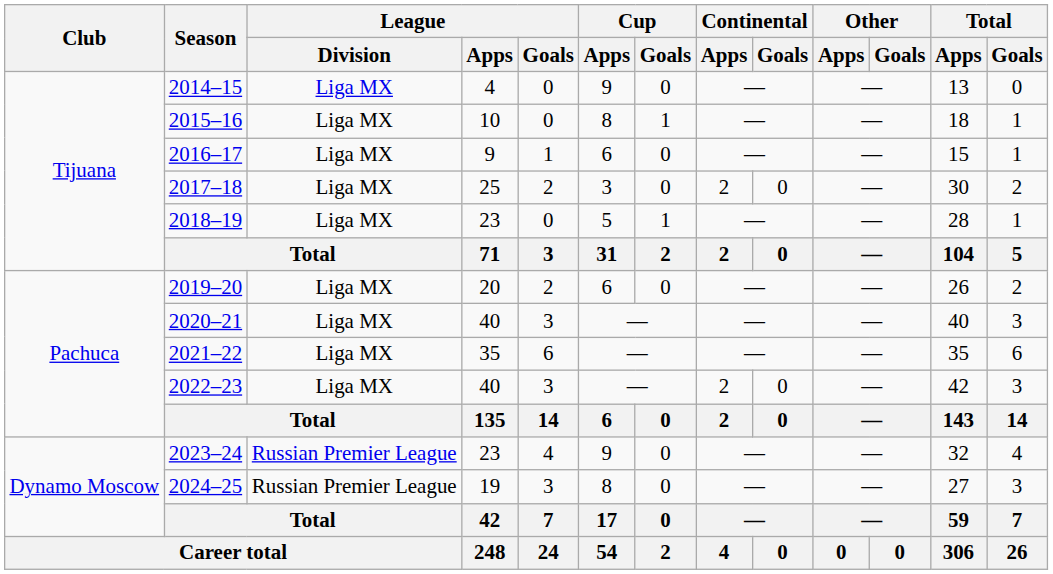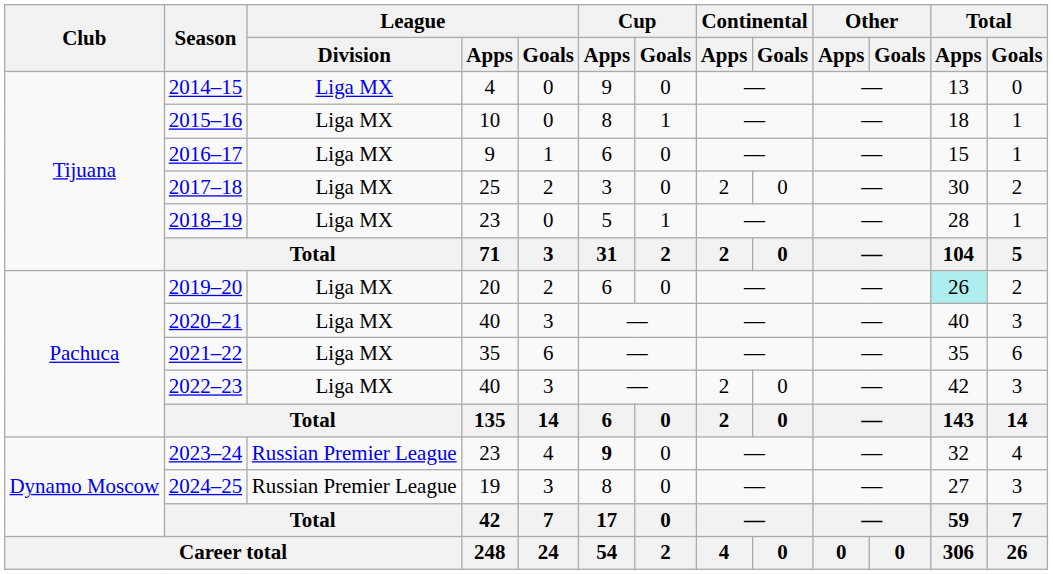(958, 287) no background -> (958, 287) paleturquoise background
(607, 453) normal -> (607, 453) bold
